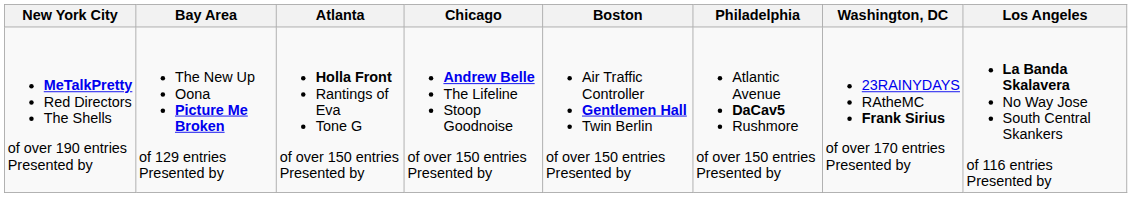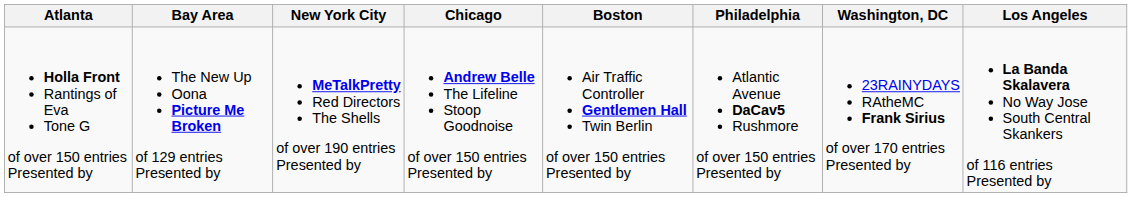columns swapped: (70, 15) <-> (340, 15)
